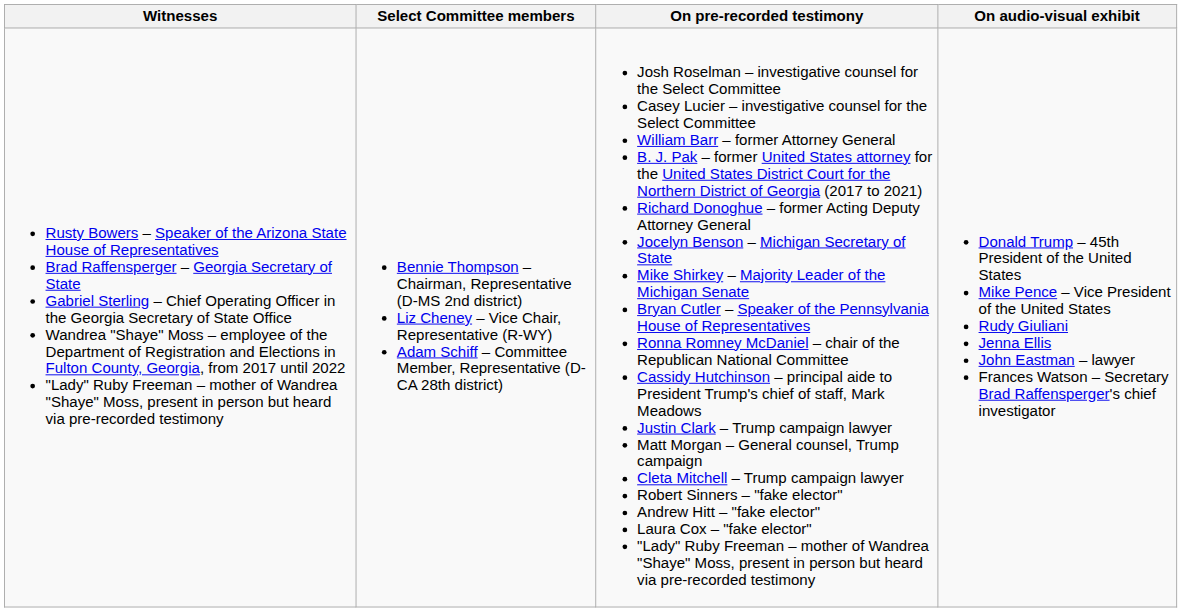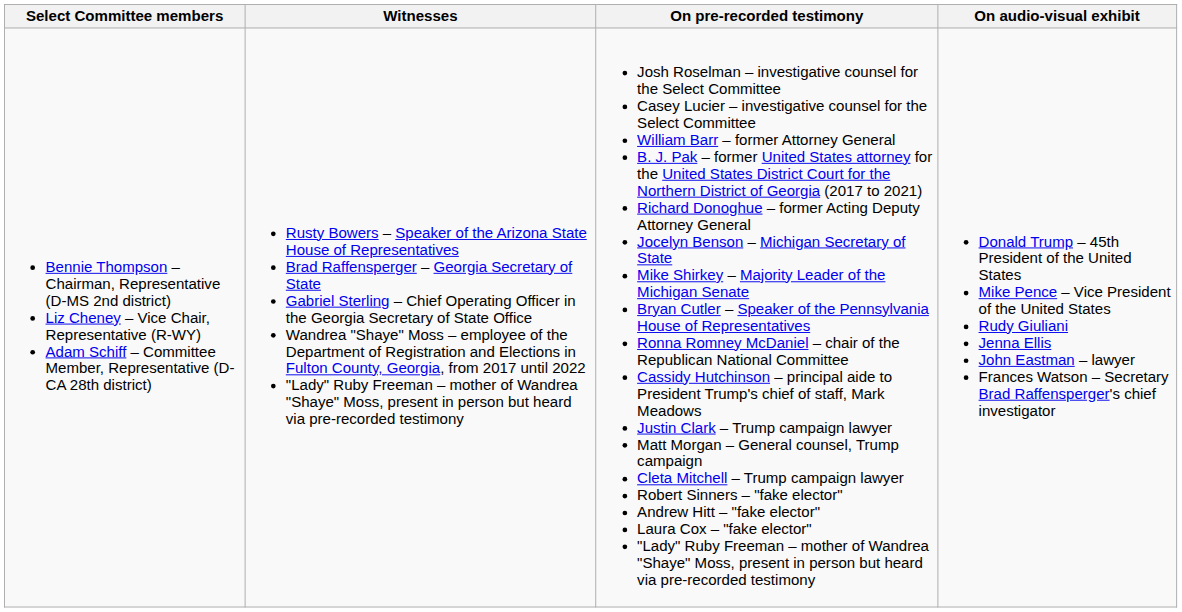columns swapped: (476, 16) <-> (180, 16)
